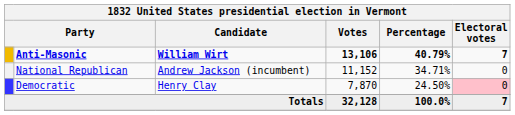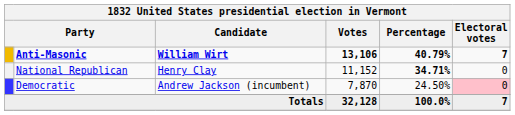(234, 71) Andrew Jackson (incumbent) -> (187, 71) Henry Clay
(432, 71) normal -> (432, 71) bold
(187, 87) Henry Clay -> (234, 87) Andrew Jackson (incumbent)
